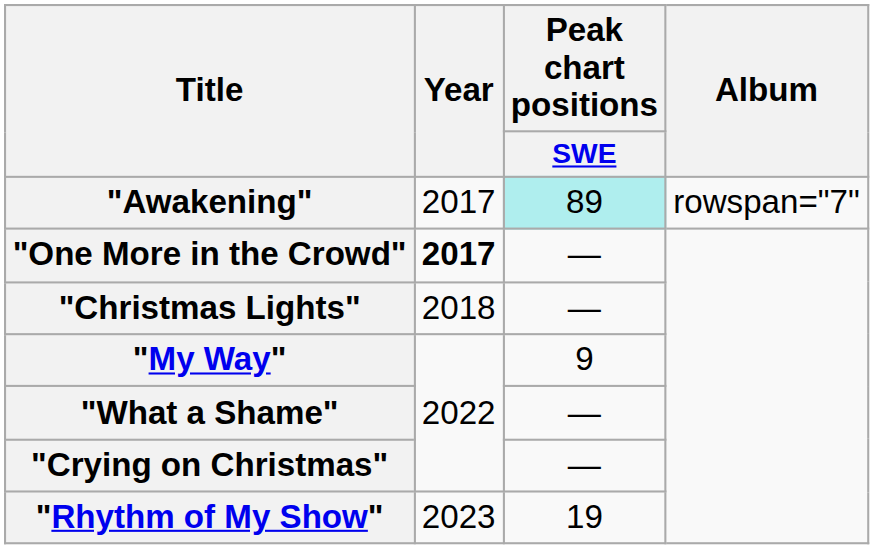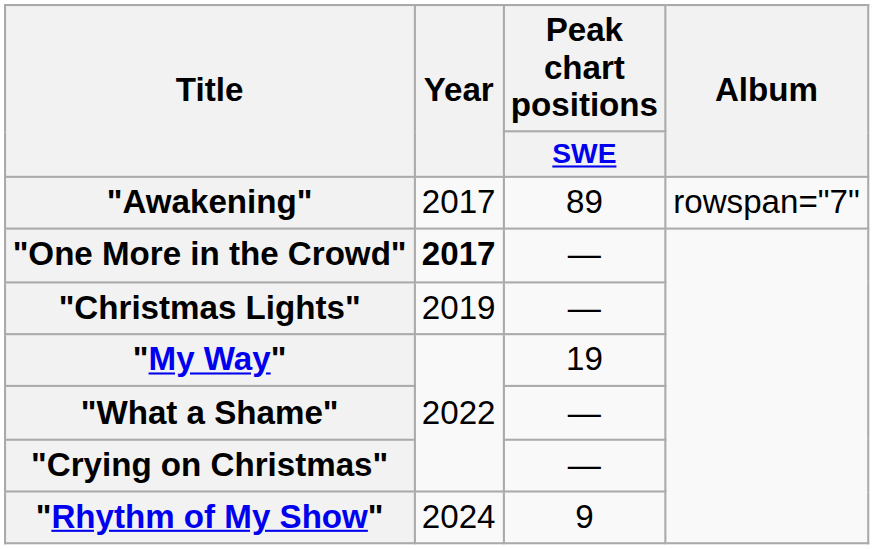(584, 202) paleturquoise background -> (584, 202) no background
(459, 307) 2018 -> (459, 307) 2019
(584, 359) 9 -> (584, 359) 19
(459, 517) 2023 -> (459, 517) 2024
(584, 517) 19 -> (584, 517) 9
